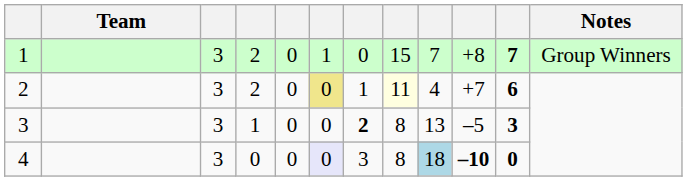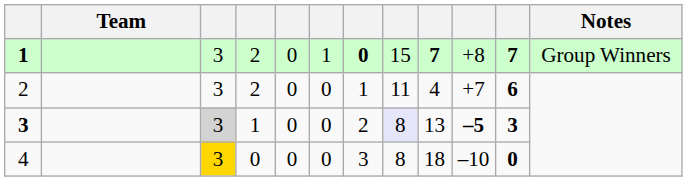(23, 55) normal -> (23, 55) bold
(363, 55) normal -> (363, 55) bold
(435, 55) normal -> (435, 55) bold
(326, 89) khaki background -> (326, 89) no background
(400, 89) lightyellow background -> (400, 89) no background
(23, 123) normal -> (23, 123) bold
(218, 123) no background -> (218, 123) lightgrey background
(363, 123) bold -> (363, 123) normal
(400, 123) no background -> (400, 123) lavender background
(474, 123) normal -> (474, 123) bold
(218, 158) no background -> (218, 158) gold background
(326, 158) lavender background -> (326, 158) no background
(435, 158) lightblue background -> (435, 158) no background
(474, 158) bold -> (474, 158) normal
